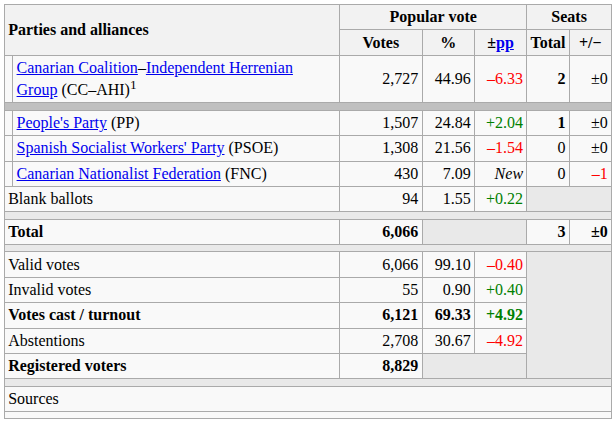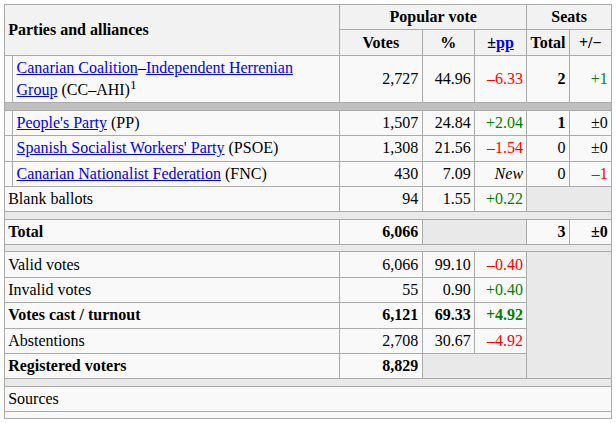(599, 79) ±0 -> (599, 79) +1
